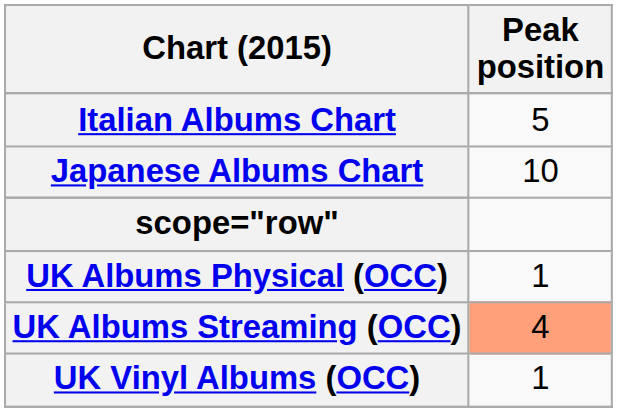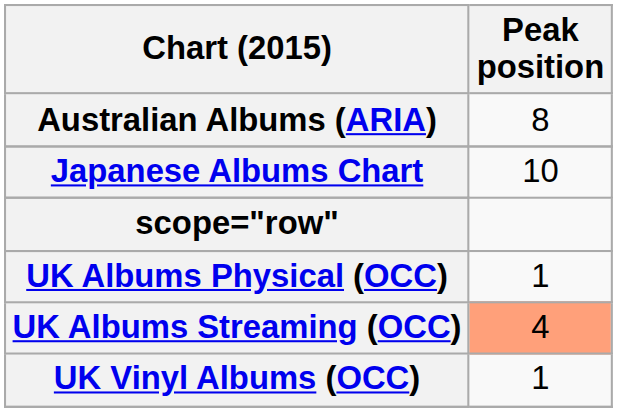+ row: (237, 119)
- row: (237, 119)
